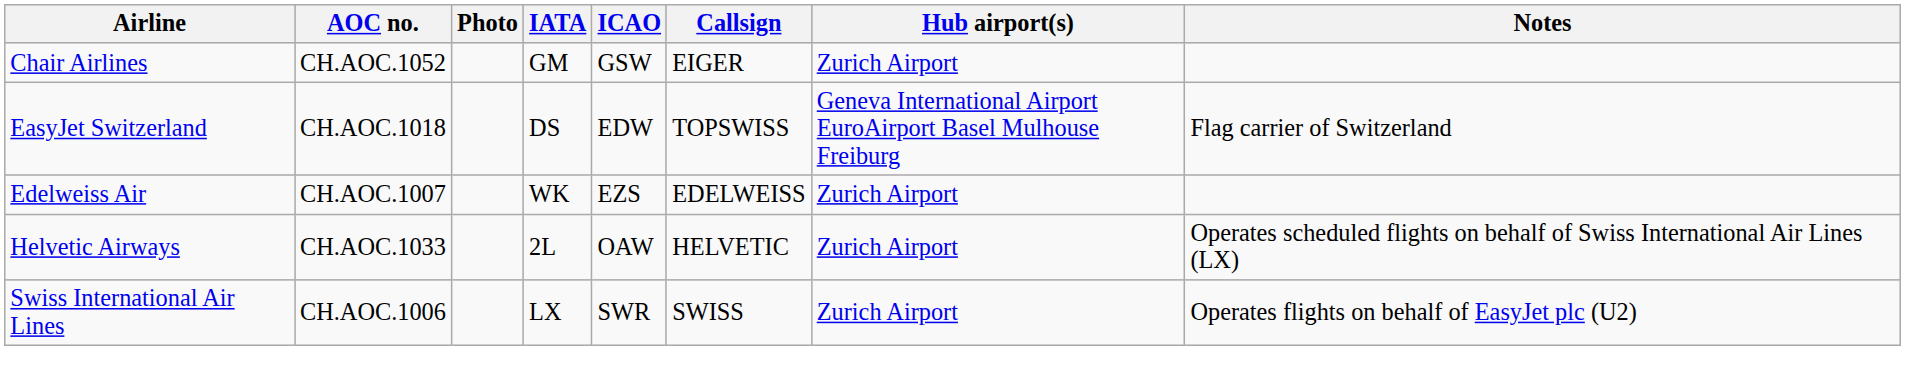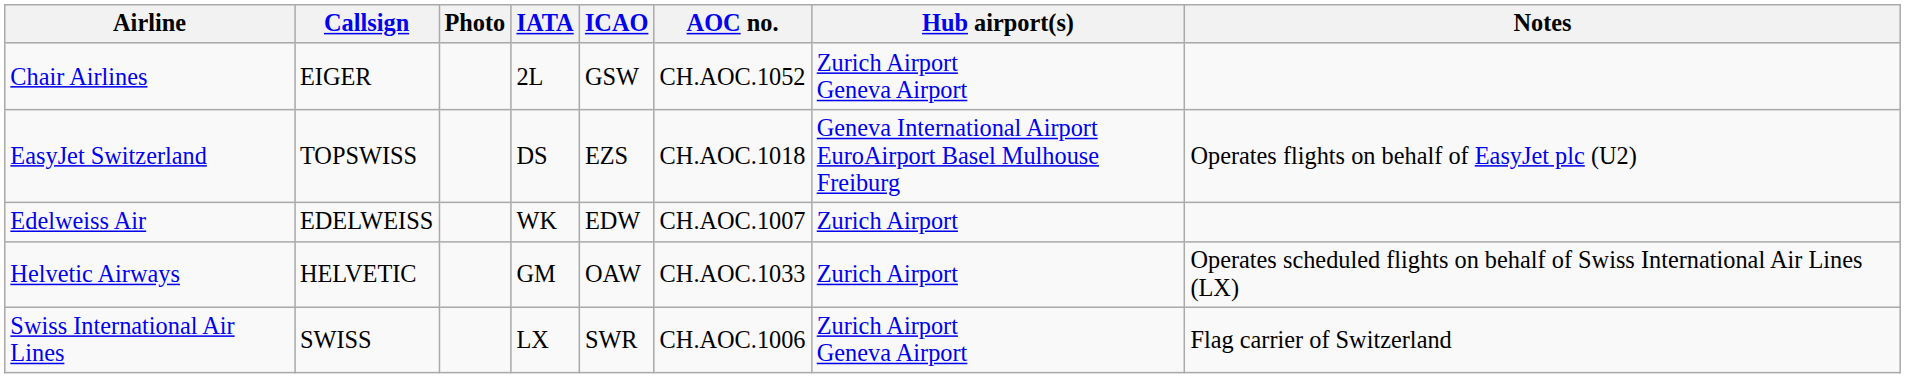columns swapped: (373, 23) <-> (739, 23)
(549, 62) GM -> (530, 76) 2L
(887, 62) Zurich Airport -> (892, 76) Zurich Airport Geneva Airport
(625, 128) EDW -> (607, 155) EZS
(1321, 128) Flag carrier of Switzerland -> (1414, 155) Operates flights on behalf of EasyJet plc (U2)
(619, 194) EZS -> (613, 221) EDW
(543, 246) 2L -> (536, 273) GM
(887, 312) Zurich Airport -> (892, 339) Zurich Airport Geneva Airport
(1414, 312) Operates flights on behalf of EasyJet plc (U2) -> (1321, 339) Flag carrier of Switzerland
